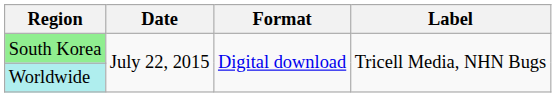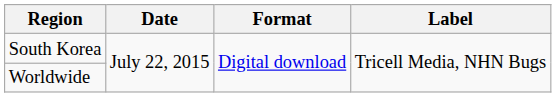(55, 48) lightgreen background -> (55, 48) no background
(49, 77) paleturquoise background -> (49, 77) no background
